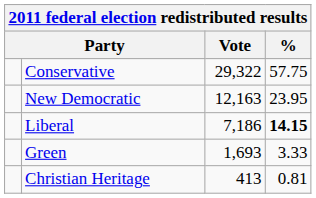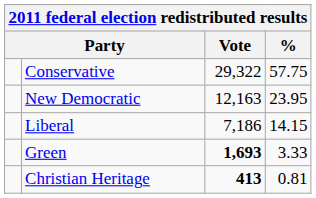(288, 125) bold -> (288, 125) normal
(242, 152) normal -> (242, 152) bold
(249, 179) normal -> (249, 179) bold
